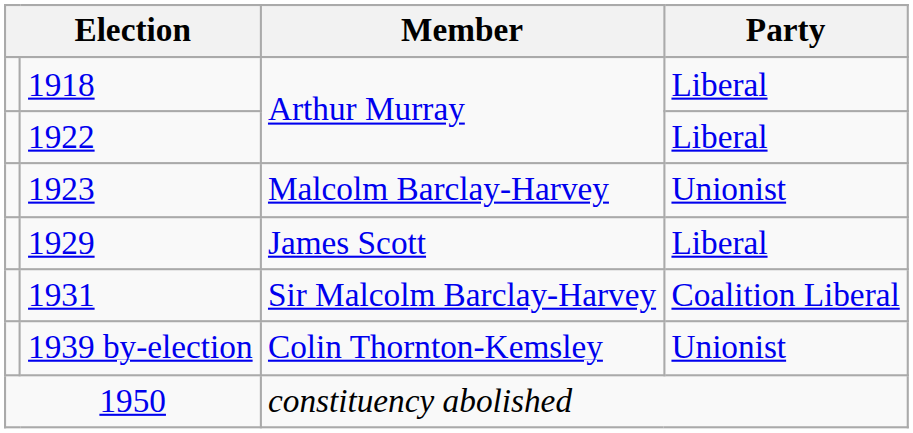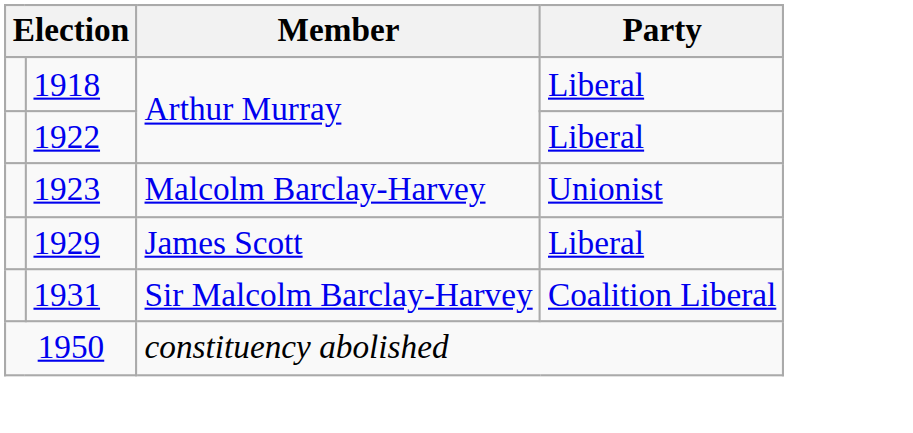- row: (140, 347)
